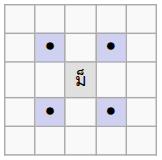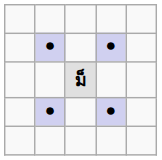(80, 82) normal -> (80, 82) bold
